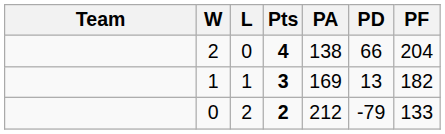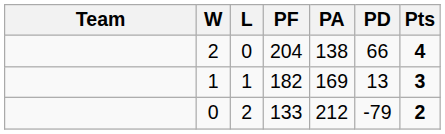columns swapped: (417, 19) <-> (283, 19)
